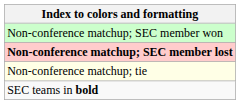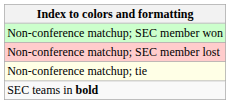(120, 52) bold -> (113, 52) normal
